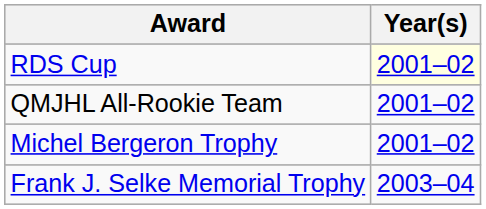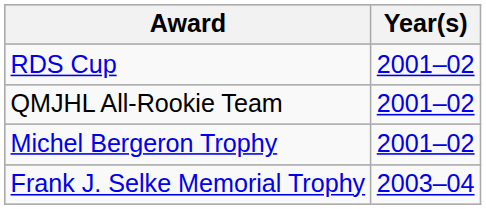(426, 64) lightyellow background -> (426, 64) no background
